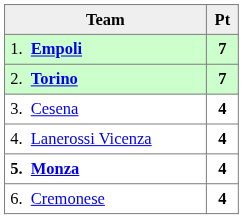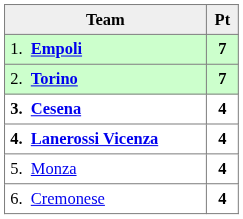(44, 109) normal -> (46, 109) bold
(81, 138) normal -> (84, 138) bold
(45, 168) bold -> (43, 168) normal
